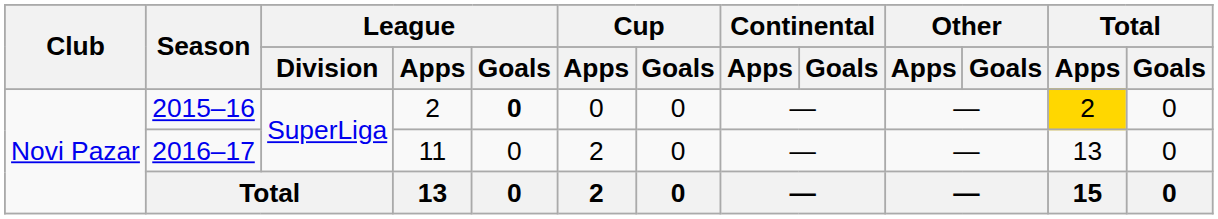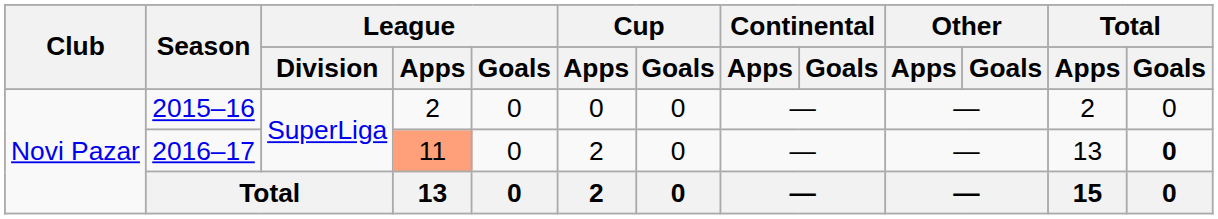(514, 109) bold -> (514, 109) normal
(1088, 109) gold background -> (1088, 109) no background
(432, 151) no background -> (432, 151) lightsalmon background
(1169, 151) normal -> (1169, 151) bold
